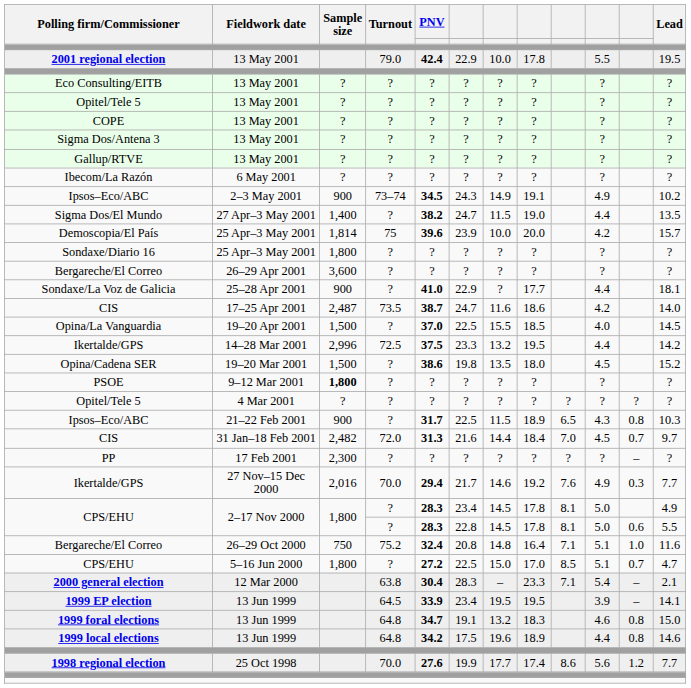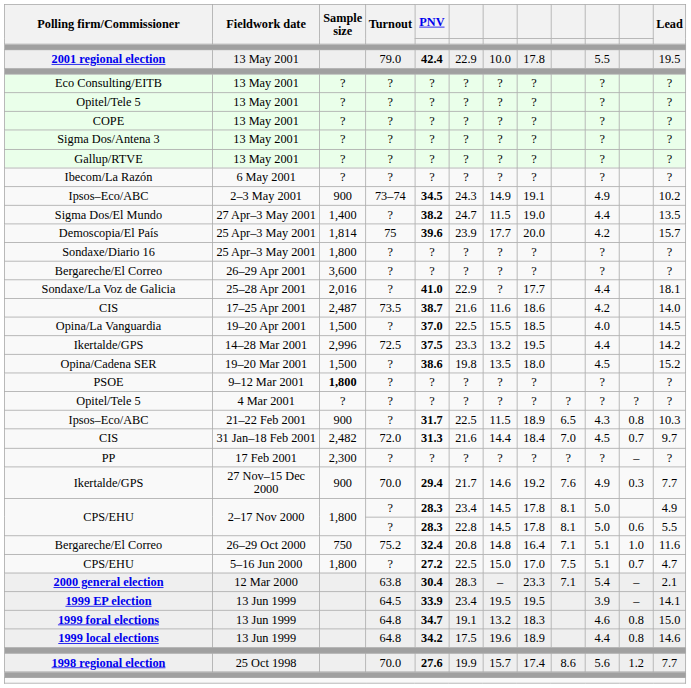(500, 233) 10.0 -> (500, 233) 17.7
(343, 289) 900 -> (343, 289) 2,016
(466, 308) 24.7 -> (466, 308) 21.6
(343, 482) 2,016 -> (343, 482) 900
(568, 563) 8.5 -> (568, 563) 7.5
(500, 662) 17.7 -> (500, 662) 15.7
